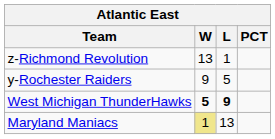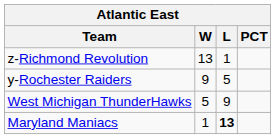(205, 101) bold -> (205, 101) normal
(227, 101) bold -> (227, 101) normal
(205, 123) khaki background -> (205, 123) no background
(227, 123) normal -> (227, 123) bold
